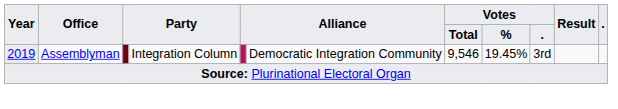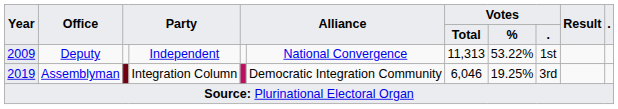+ row: (80, 54)
(463, 54) 9,546 -> (466, 74) 6,046
(506, 54) 19.45% -> (512, 74) 19.25%
